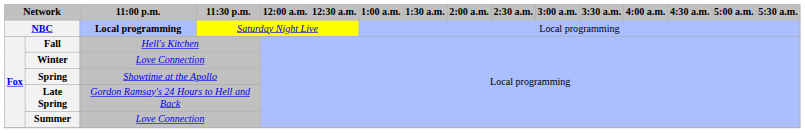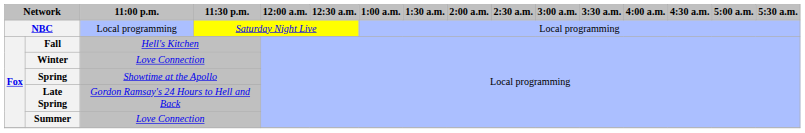(138, 28) bold -> (137, 28) normal
